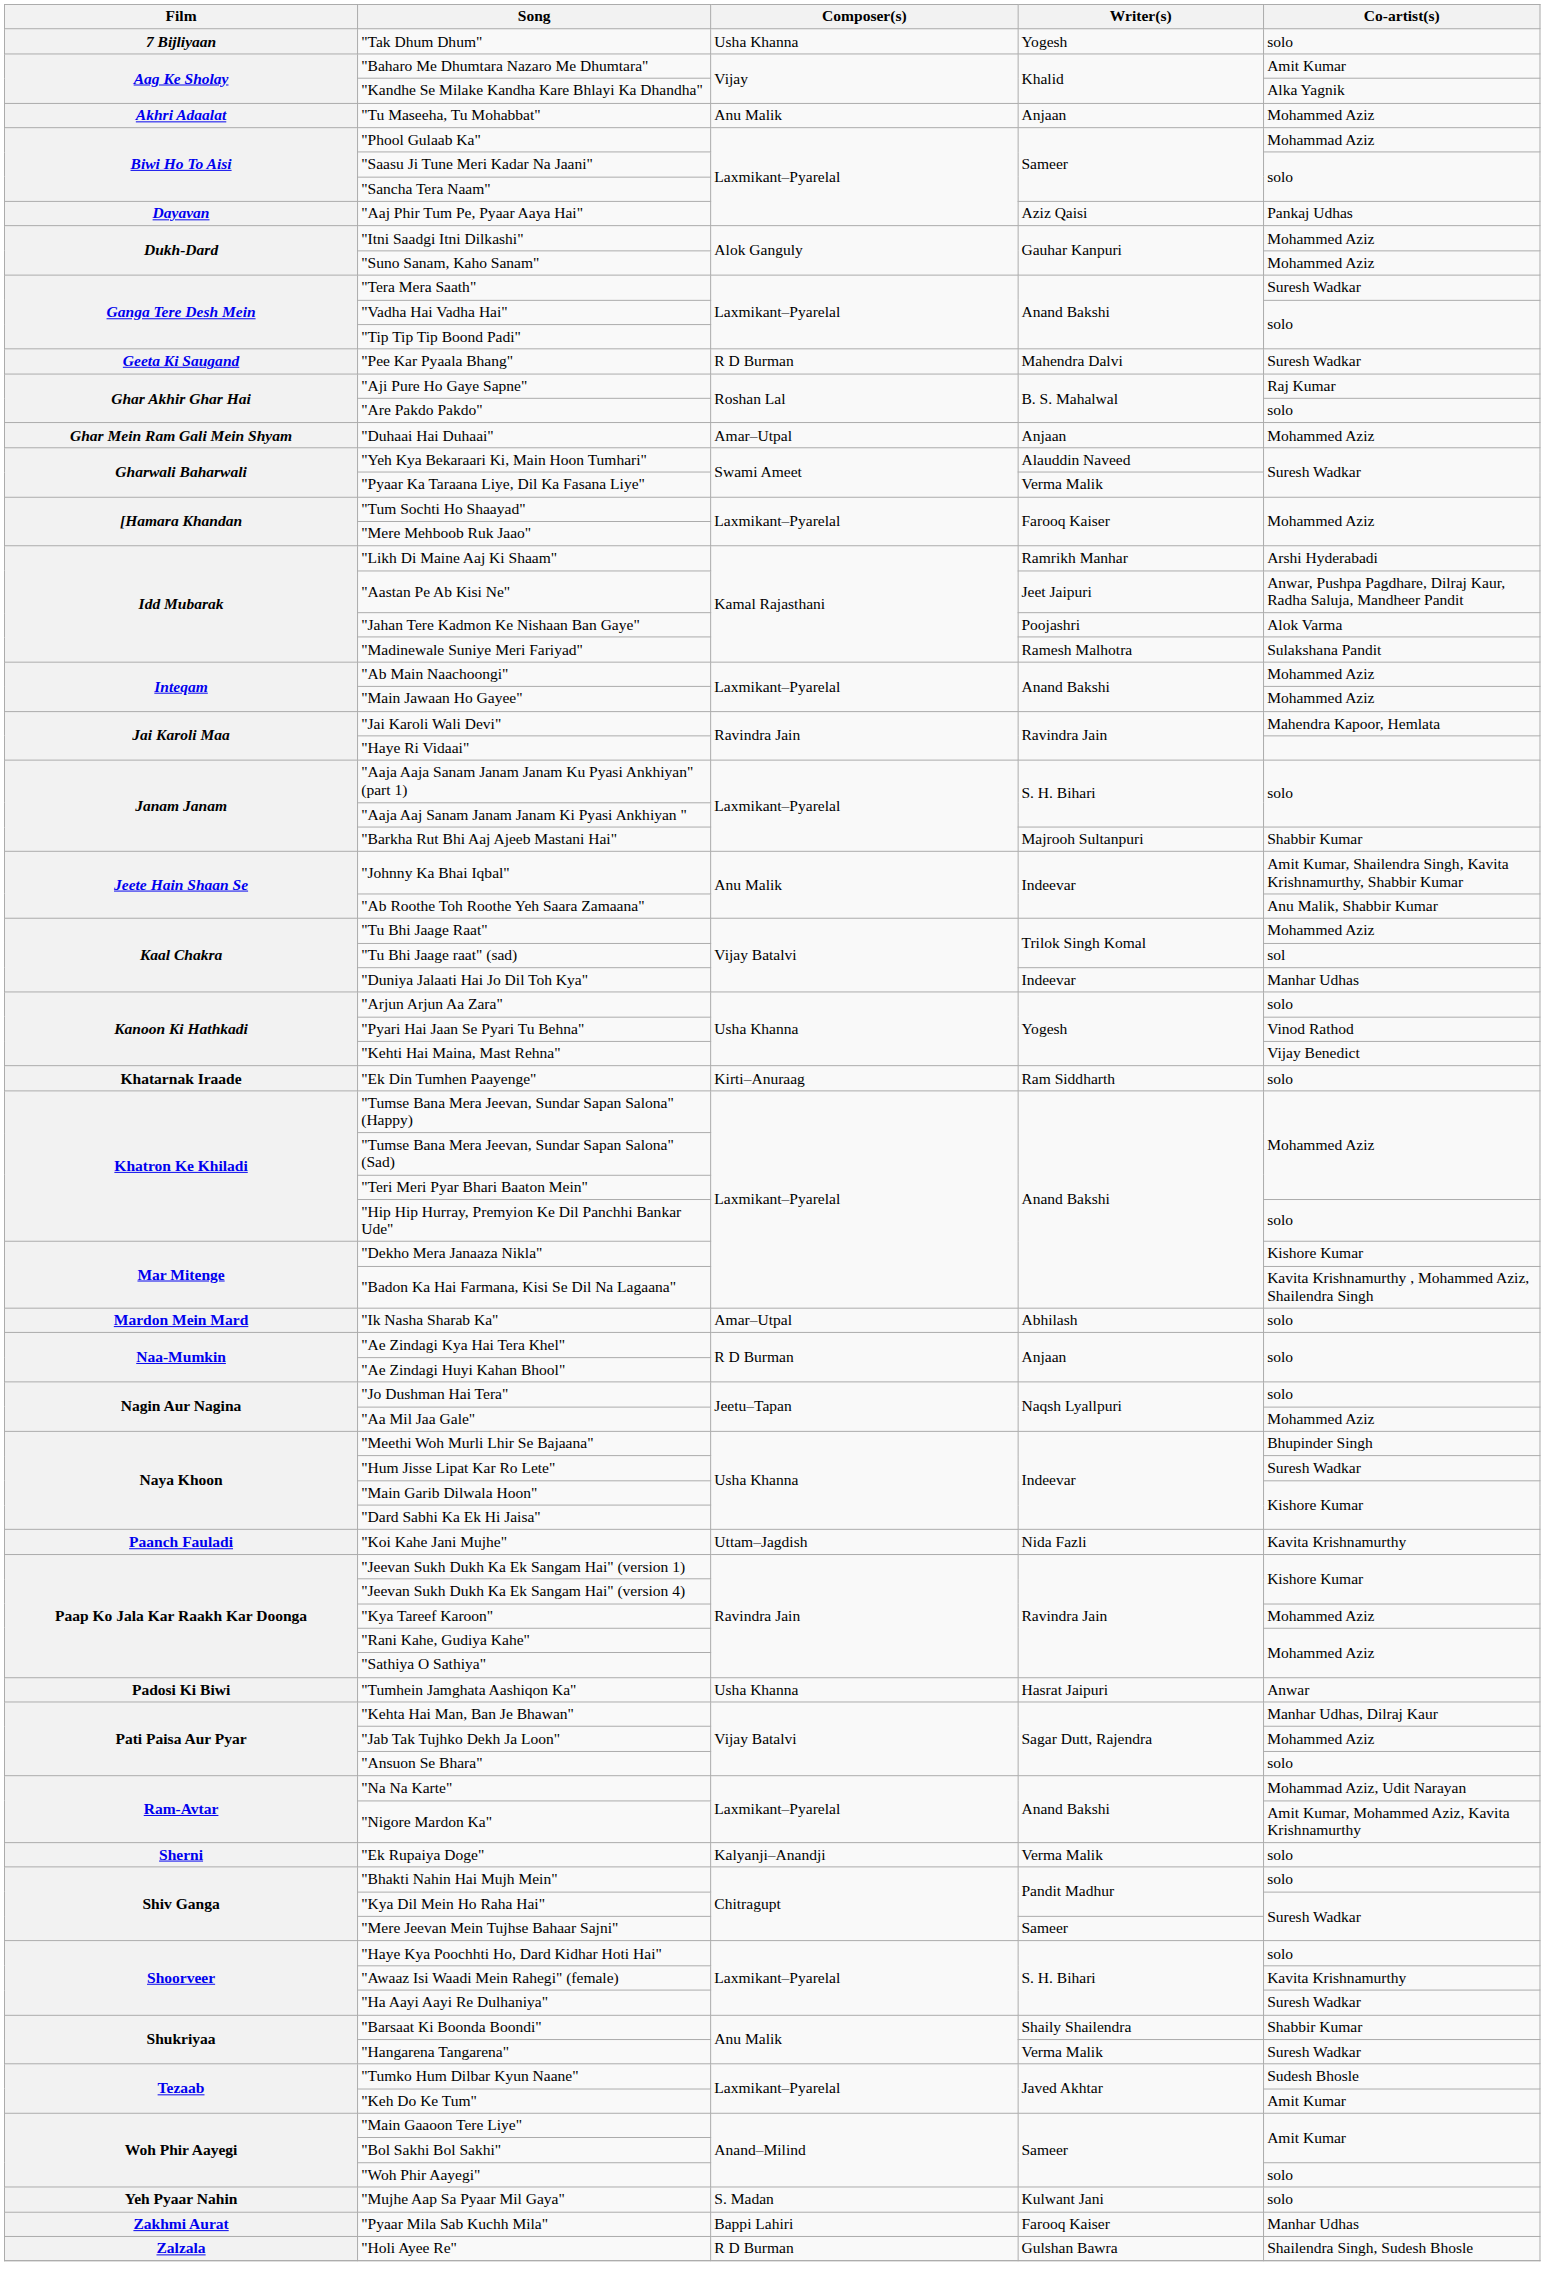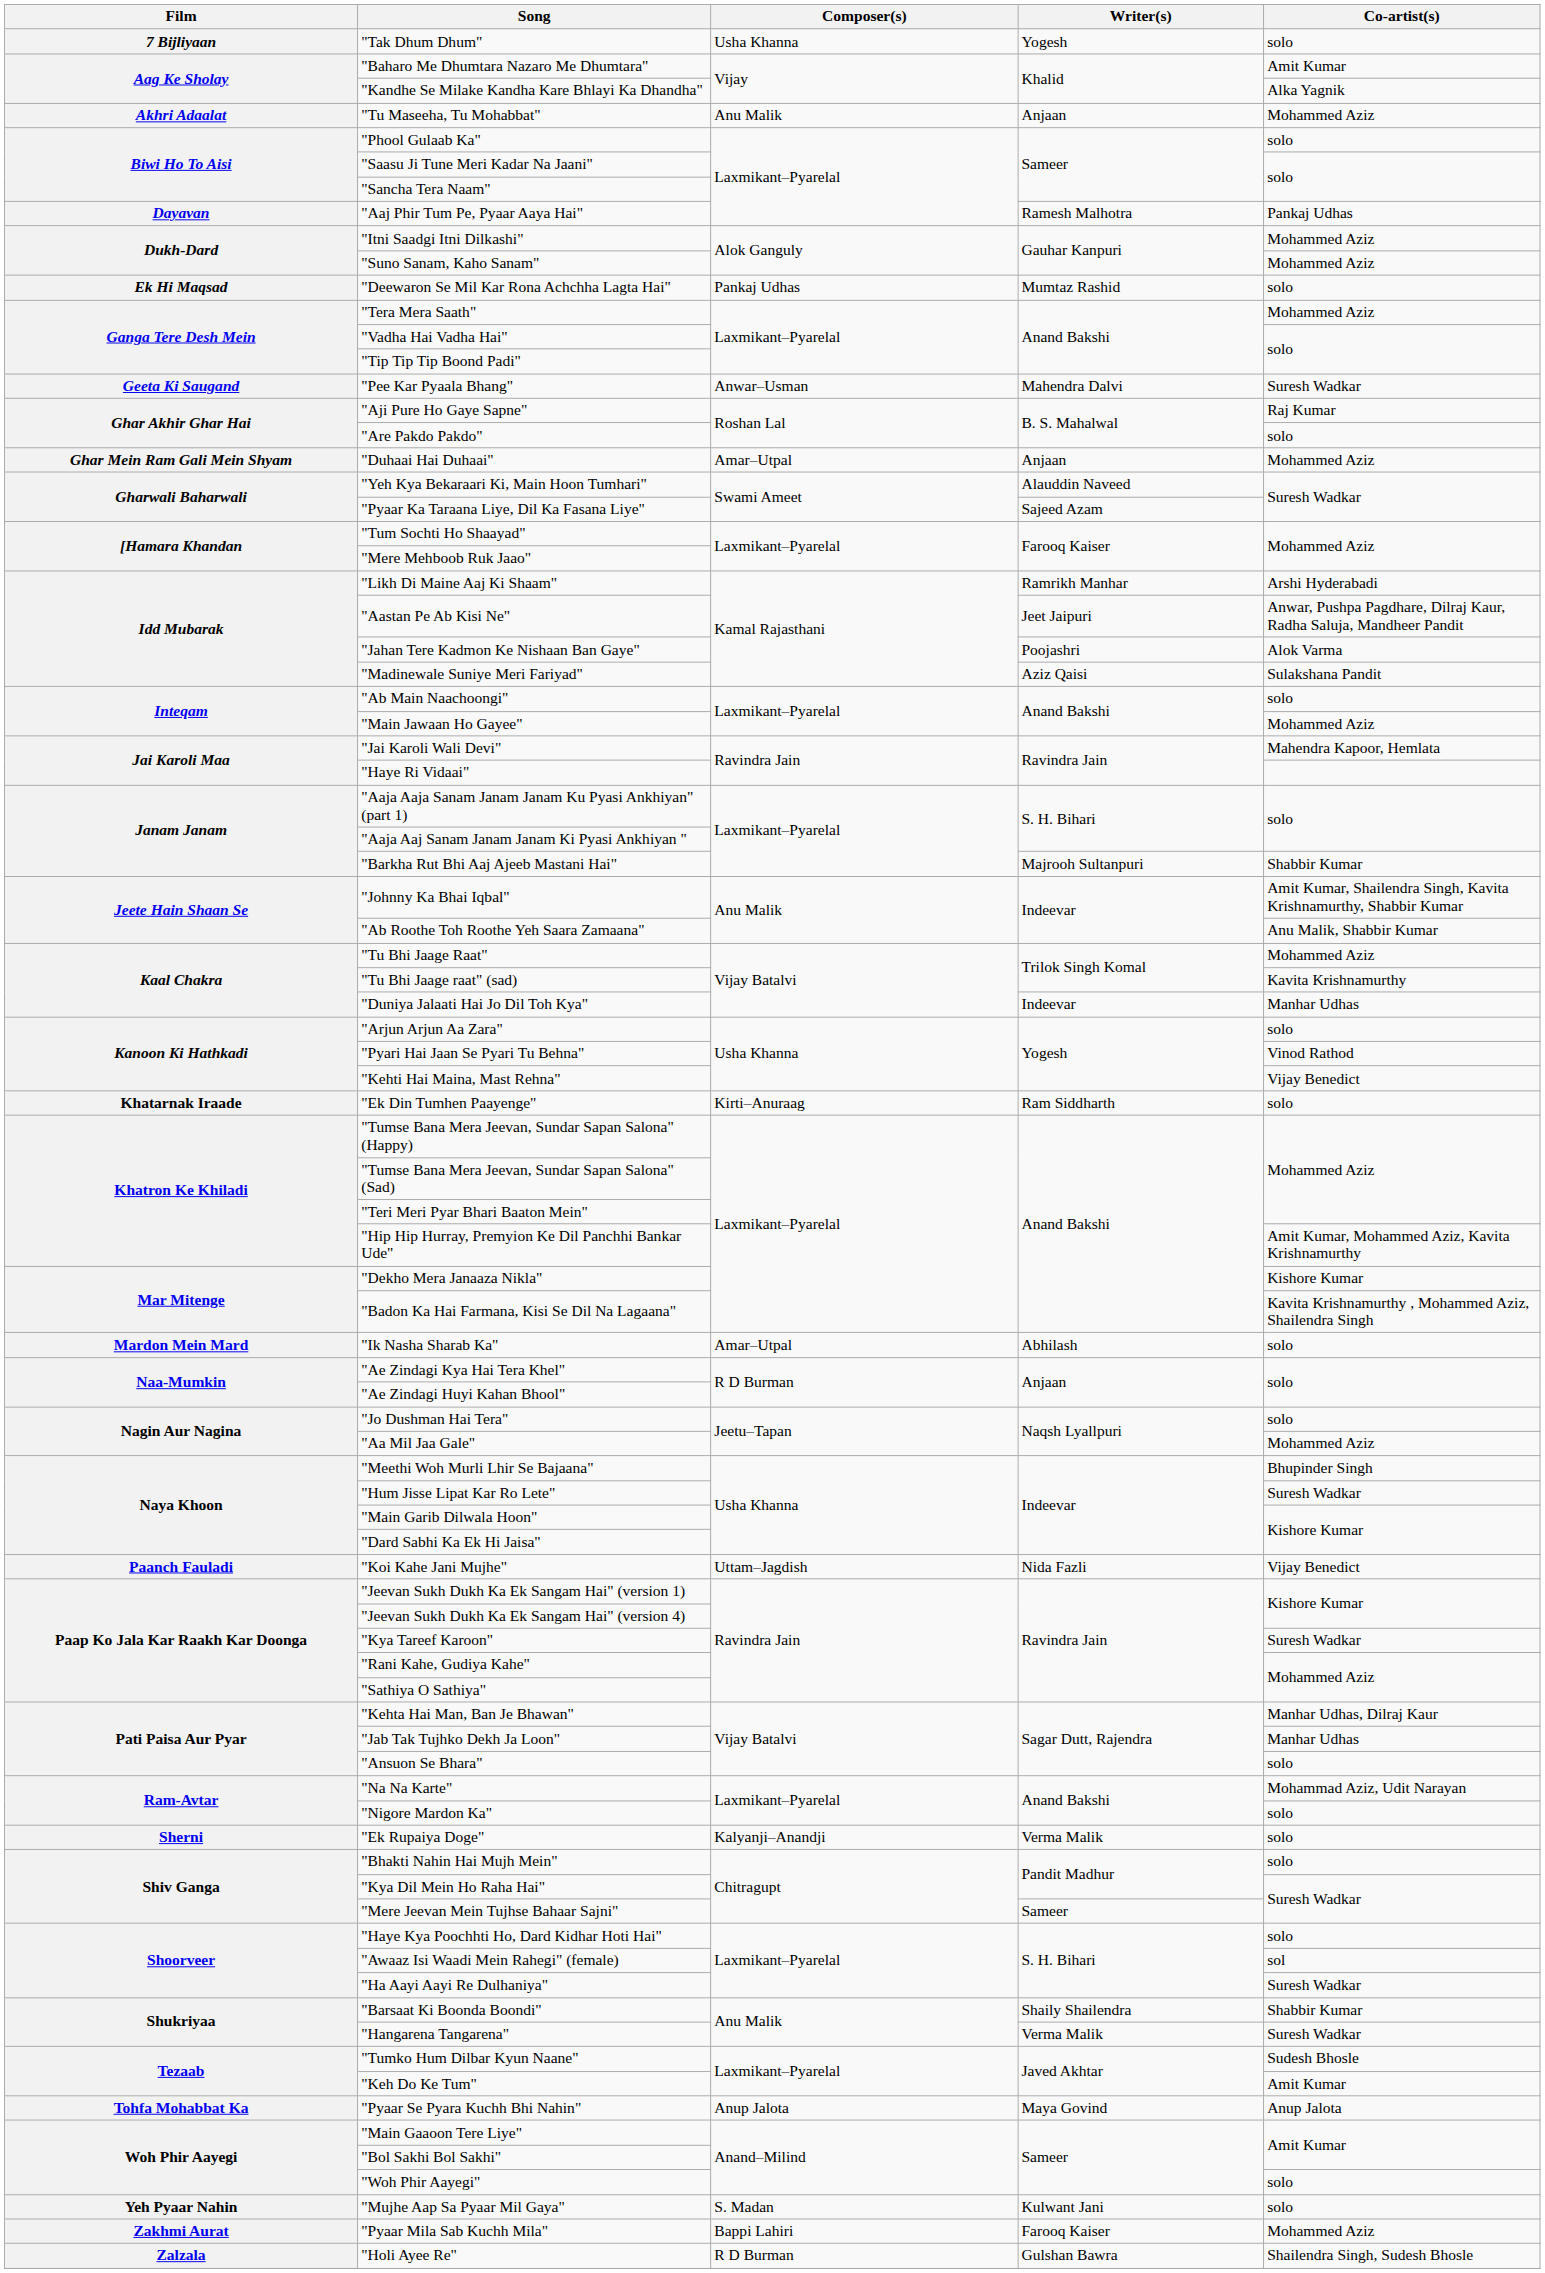(1321, 139) Mohammad Aziz -> (1280, 139) solo
(1054, 213) Aziz Qaisi -> (1077, 213) Ramesh Malhotra
+ row: (516, 287)
(1314, 287) Suresh Wadkar -> (1321, 312) Mohammed Aziz
(754, 361) R D Burman -> (761, 386) Anwar–Usman
(1062, 484) Verma Malik -> (1062, 509) Sajeed Azam
(1077, 649) Ramesh Malhotra -> (1054, 674) Aziz Qaisi
(1321, 674) Mohammed Aziz -> (1280, 698) solo
(1276, 955) sol -> (1337, 979) Kavita Krishnamurthy
(1280, 1220) solo -> (1388, 1245) Amit Kumar, Mohammed Aziz, Kavita Krishnamurthy
(1337, 1542) Kavita Krishnamurthy -> (1313, 1566) Vijay Benedict
(1321, 1615) Mohammed Aziz -> (1314, 1640) Suresh Wadkar
- row: (469, 1689)
(1321, 1738) Mohammed Aziz -> (1313, 1738) Manhar Udhas
(1388, 1821) Amit Kumar, Mohammed Aziz, Kavita Krishnamurthy -> (1280, 1812) solo
(1337, 1977) Kavita Krishnamurthy -> (1276, 1960) sol
+ row: (471, 2108)
(1313, 2224) Manhar Udhas -> (1321, 2231) Mohammed Aziz
